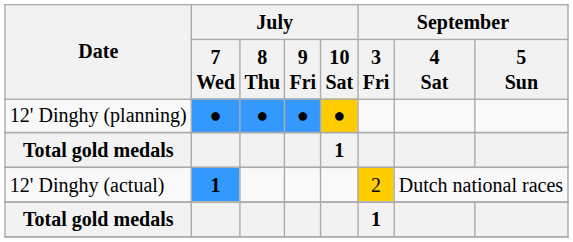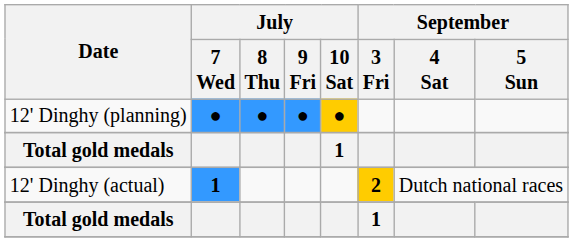(376, 185) normal -> (376, 185) bold
